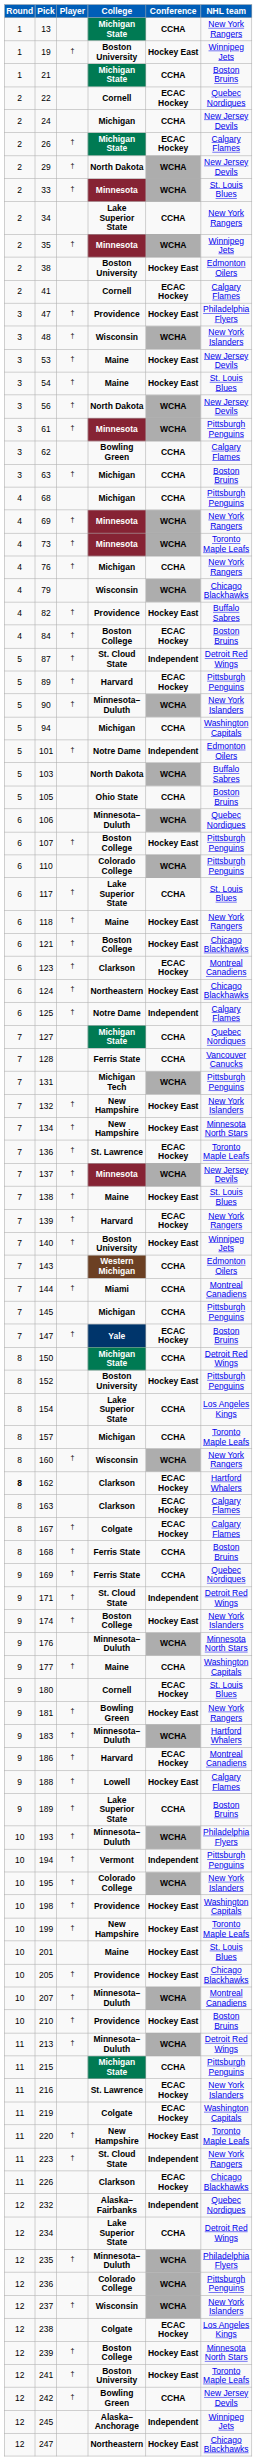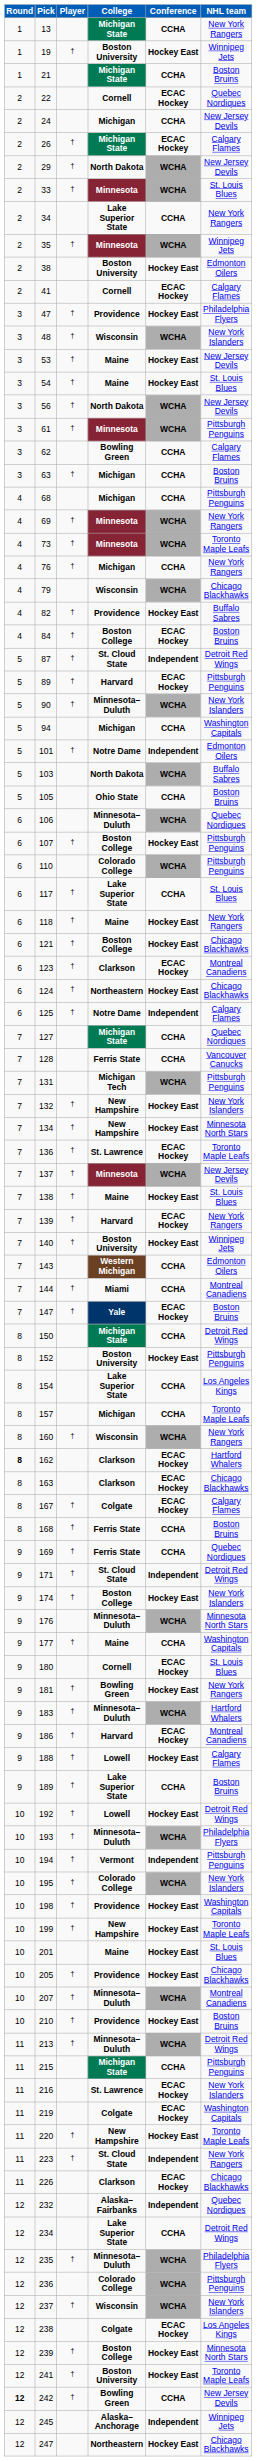- row: (46, 1312)
(226, 1506) Calgary Flames -> (226, 1483) Chicago Blackhawks
+ row: (46, 1814)
(20, 2399) normal -> (20, 2399) bold
